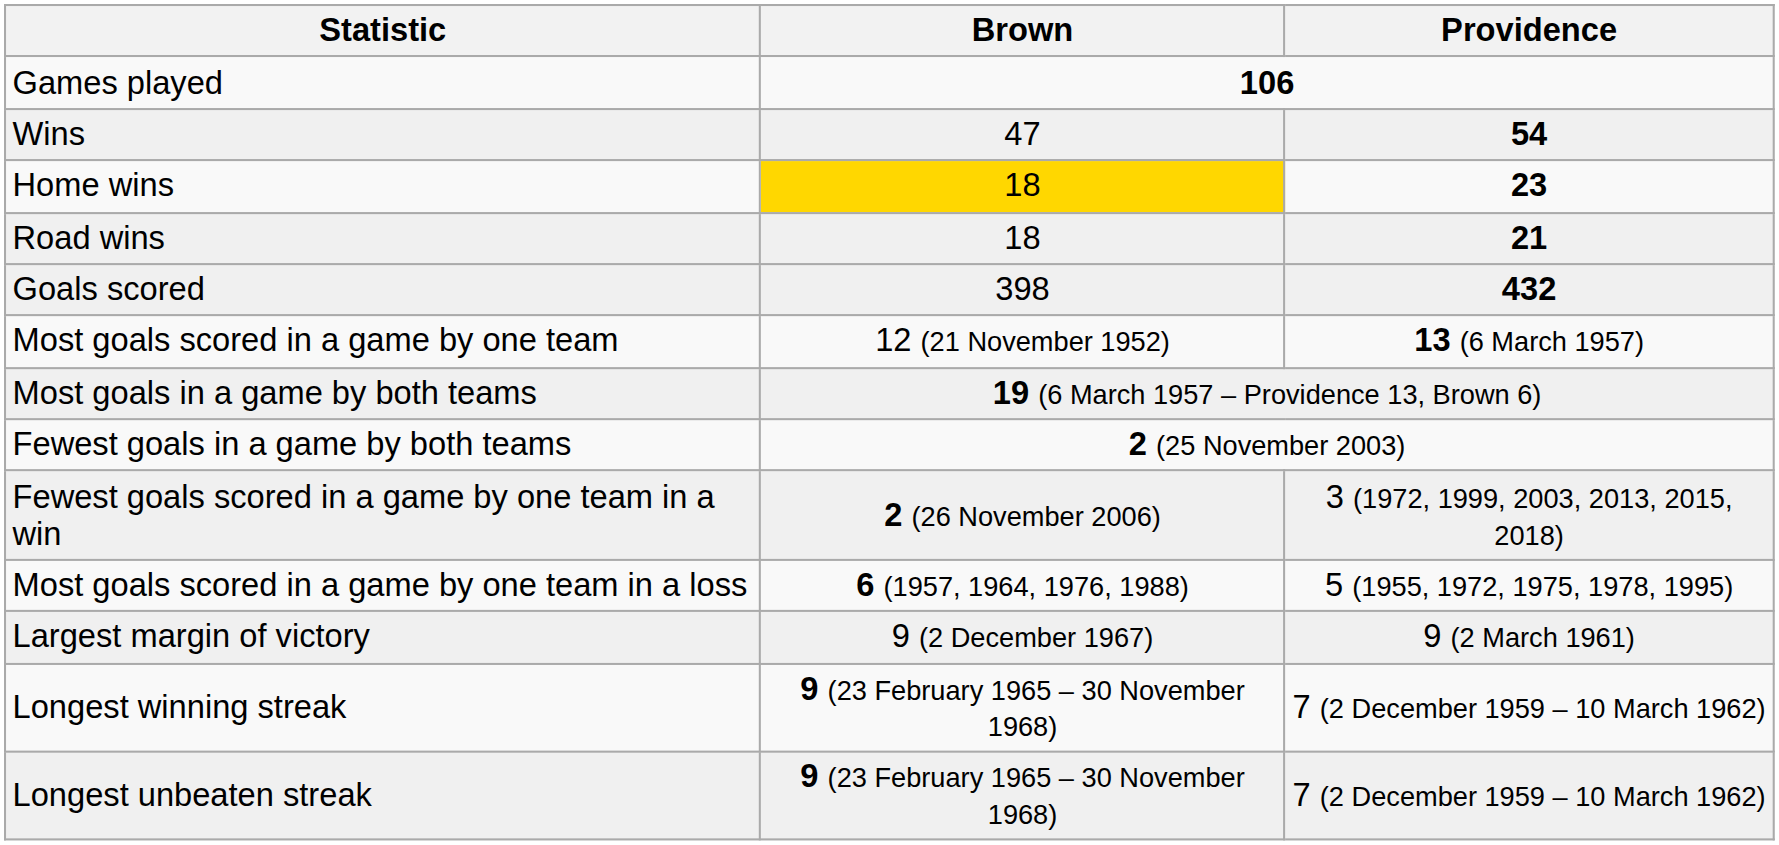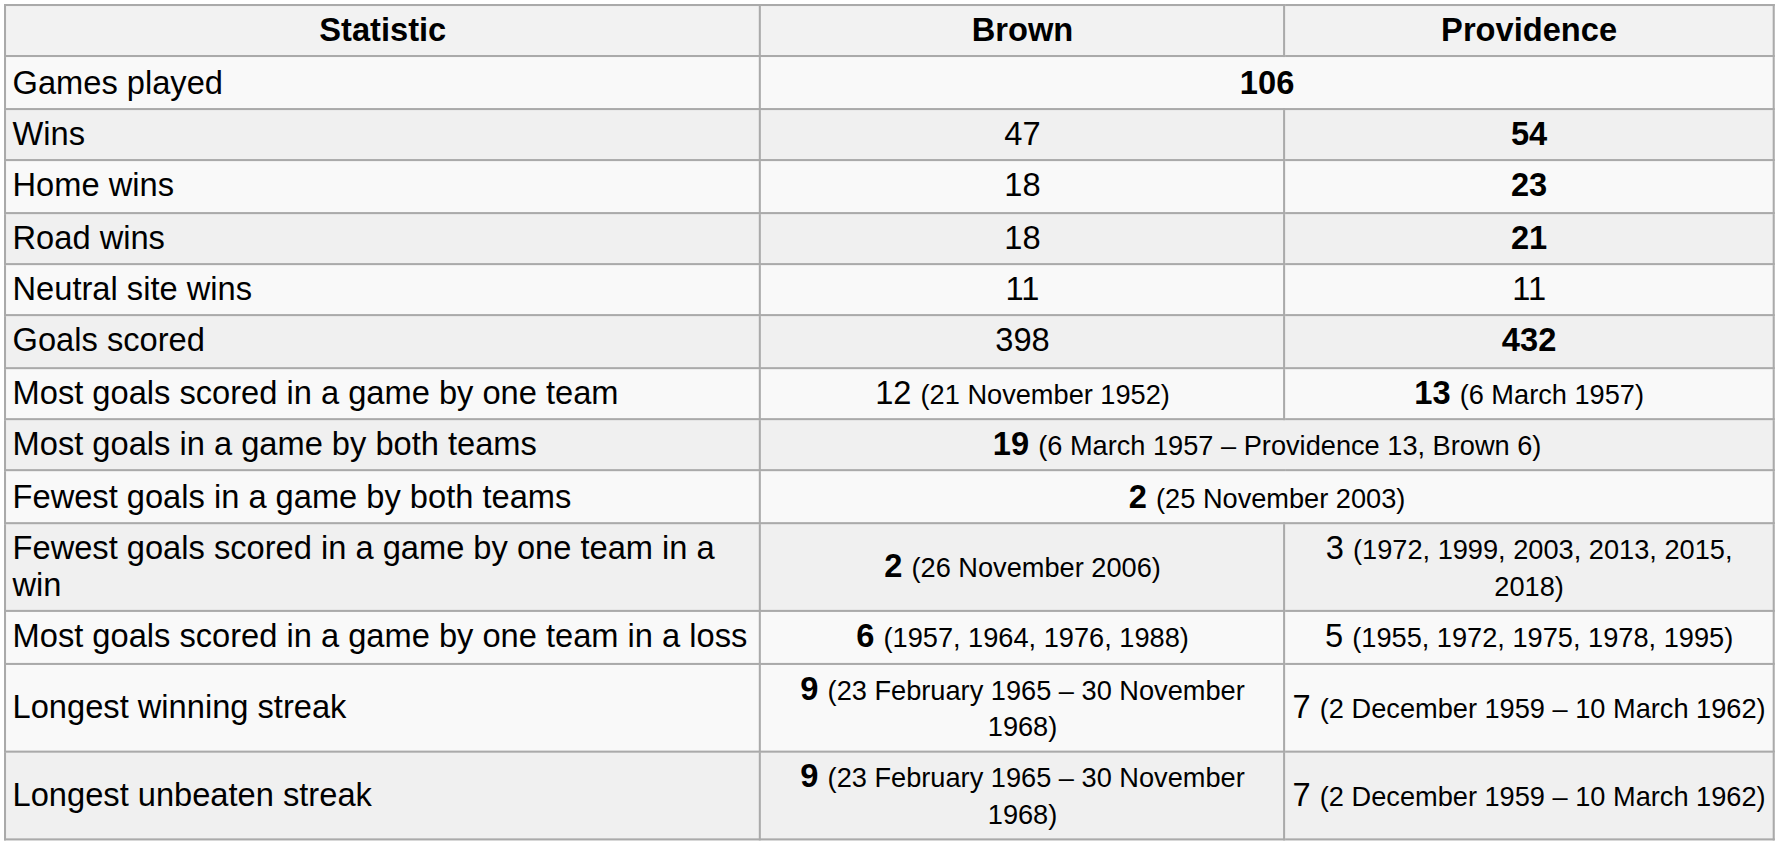(1023, 185) gold background -> (1023, 185) no background
+ row: (132, 289)
- row: (191, 636)
